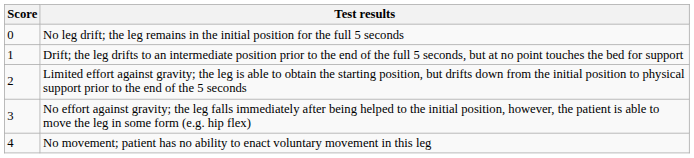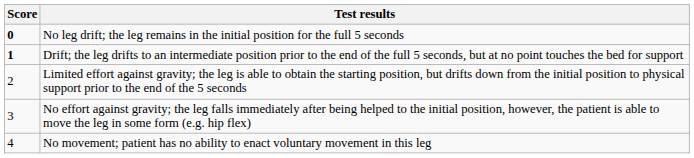(10, 34) normal -> (10, 34) bold
(10, 54) normal -> (10, 54) bold
